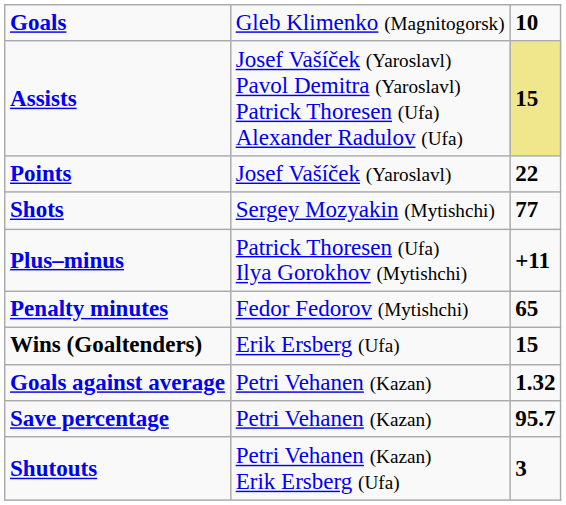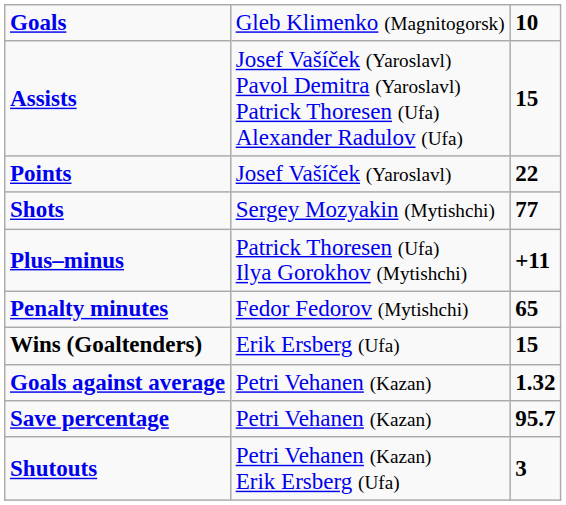(527, 98) khaki background -> (527, 98) no background
